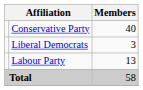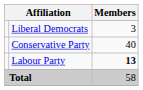rows swapped: (51, 28) <-> (50, 45)
(131, 61) normal -> (131, 61) bold
